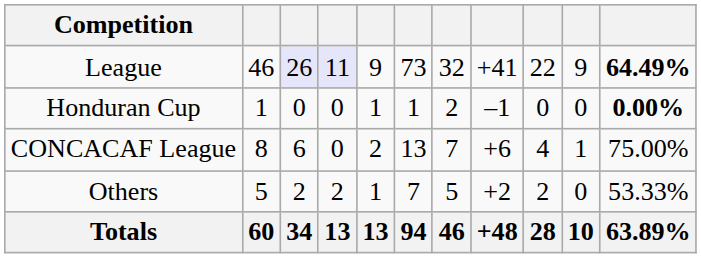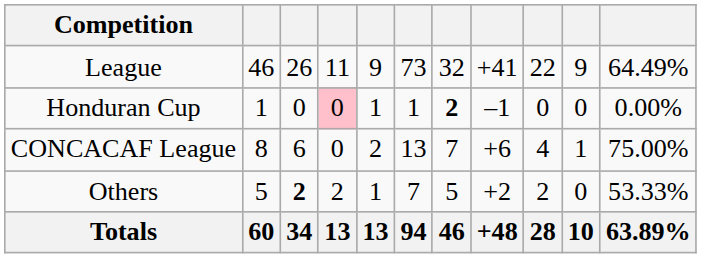(299, 66) lavender background -> (299, 66) no background
(337, 66) lavender background -> (337, 66) no background
(648, 66) bold -> (648, 66) normal
(337, 107) no background -> (337, 107) pink background
(452, 107) normal -> (452, 107) bold
(648, 107) bold -> (648, 107) normal
(299, 190) normal -> (299, 190) bold
